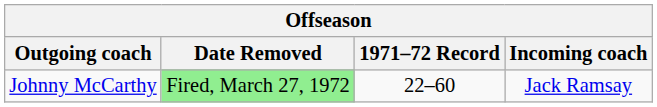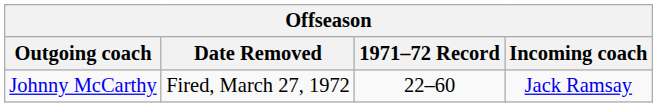(258, 85) lightgreen background -> (258, 85) no background
